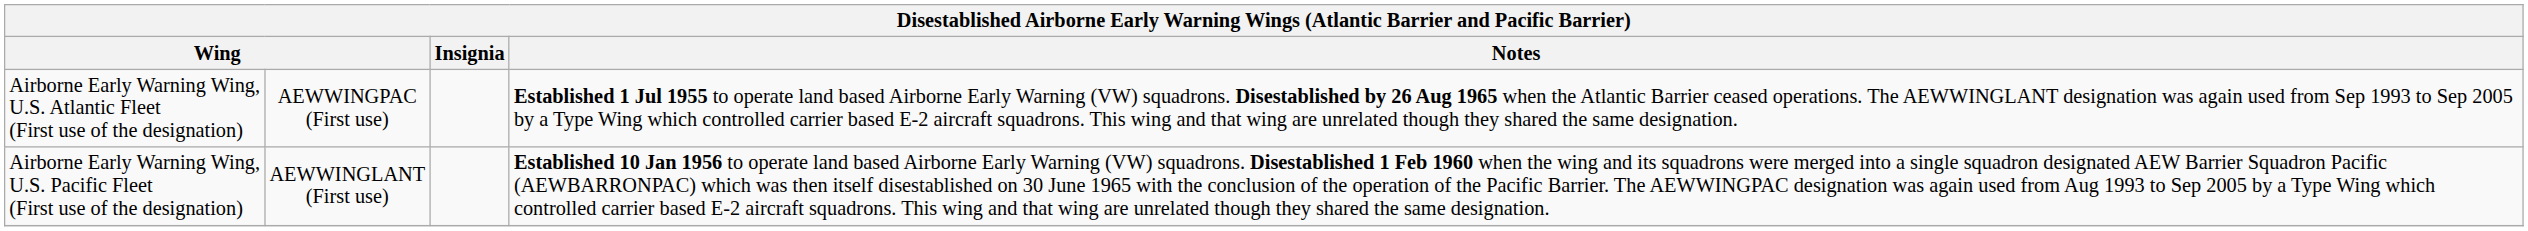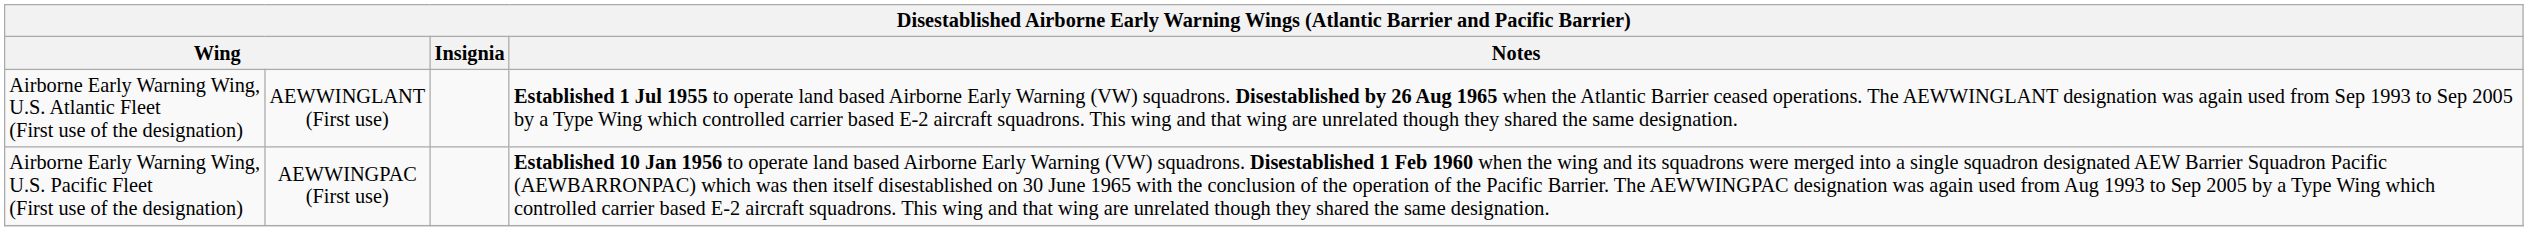(347, 107) AEWWINGPAC (First use) -> (347, 107) AEWWINGLANT (First use)
(347, 185) AEWWINGLANT (First use) -> (347, 185) AEWWINGPAC (First use)
